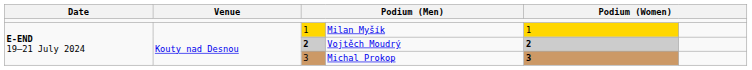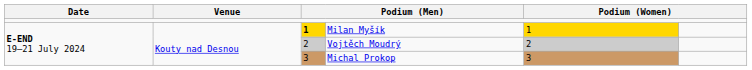(306, 30) normal -> (306, 30) bold
(306, 44) bold -> (306, 44) normal
(529, 44) bold -> (529, 44) normal
(529, 58) bold -> (529, 58) normal
